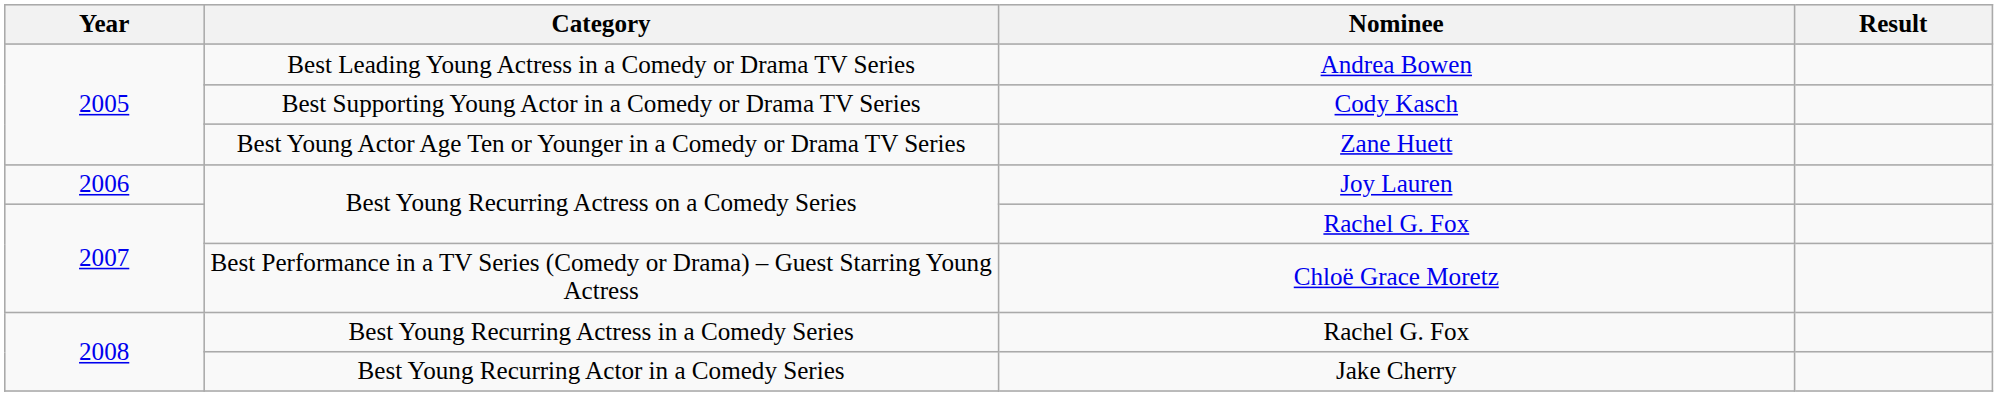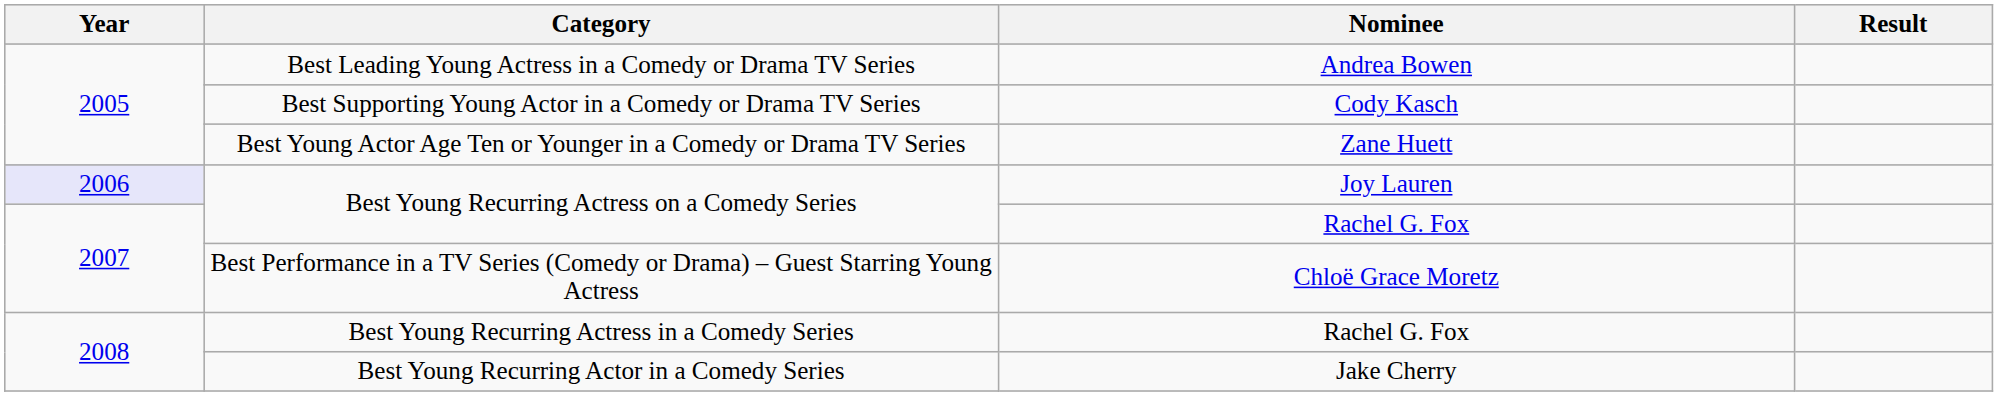(104, 183) no background -> (104, 183) lavender background
